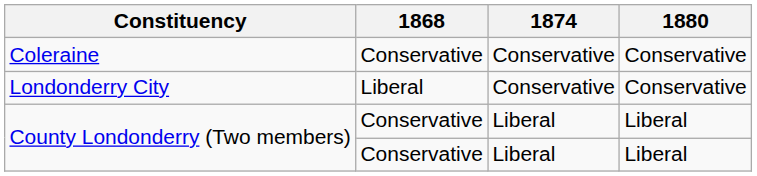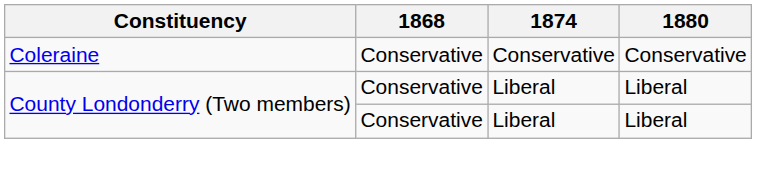- row: (89, 87)
